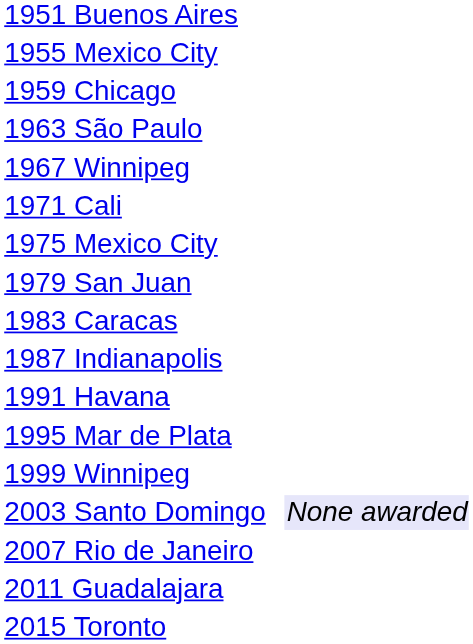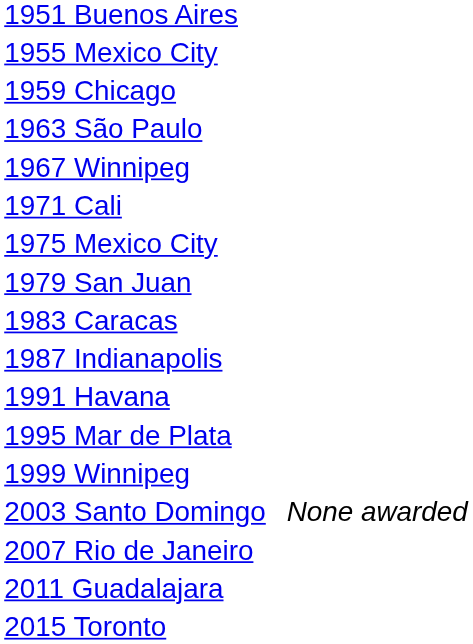(377, 512) lavender background -> (377, 512) no background
